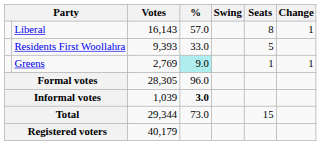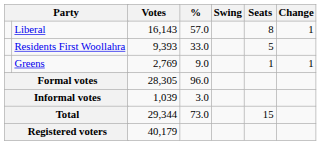(202, 64) paleturquoise background -> (202, 64) no background
(202, 98) bold -> (202, 98) normal
